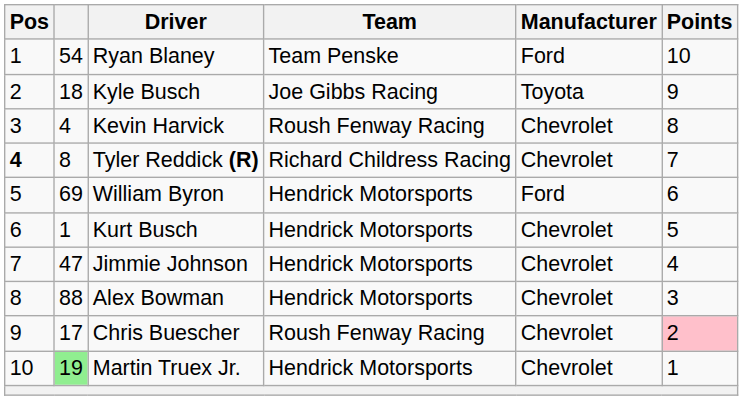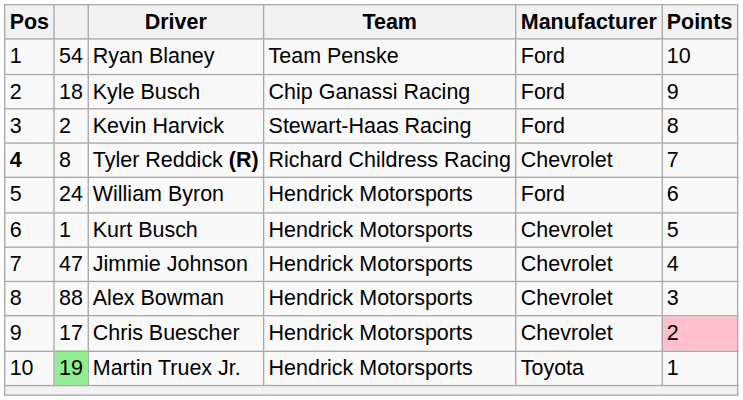(353, 90) Joe Gibbs Racing -> (369, 90) Chip Ganassi Racing
(552, 90) Toyota -> (543, 90) Ford
(65, 125) 4 -> (65, 125) 2
(377, 125) Roush Fenway Racing -> (370, 125) Stewart-Haas Racing
(567, 125) Chevrolet -> (543, 125) Ford
(71, 194) 69 -> (71, 194) 24
(377, 332) Roush Fenway Racing -> (371, 332) Hendrick Motorsports
(567, 367) Chevrolet -> (552, 367) Toyota
